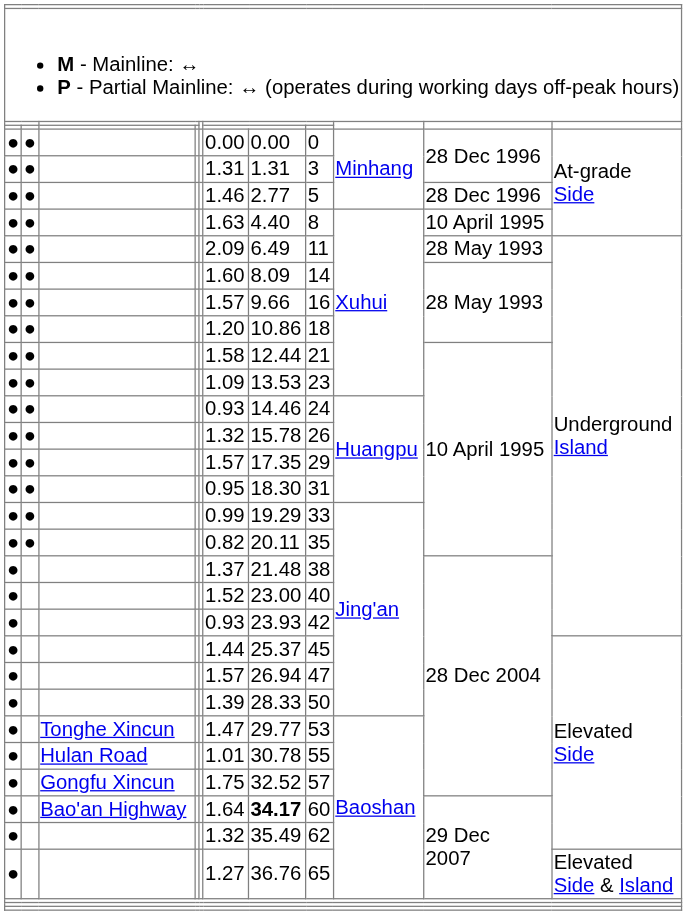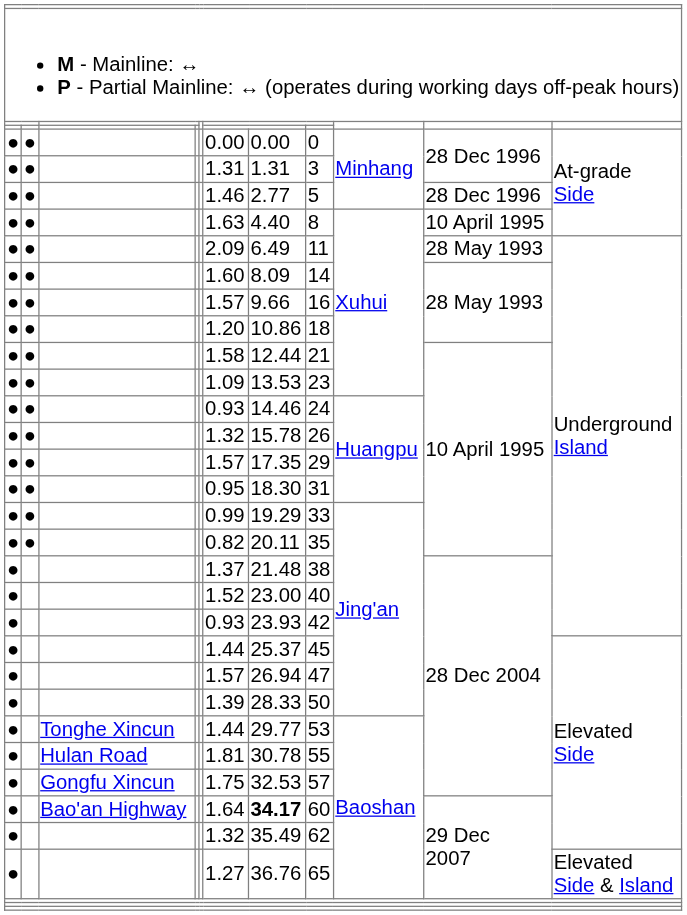(225, 729) 1.47 -> (225, 729) 1.44
(225, 755) 1.01 -> (225, 755) 1.81
(276, 782) 32.52 -> (276, 782) 32.53
